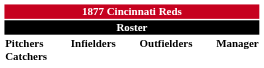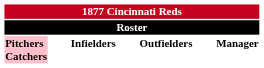(26, 49) no background -> (26, 49) pink background
